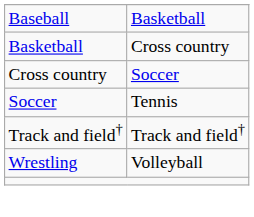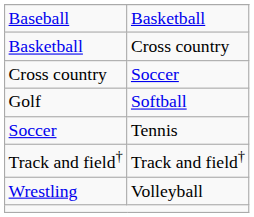+ row: (25, 102)
